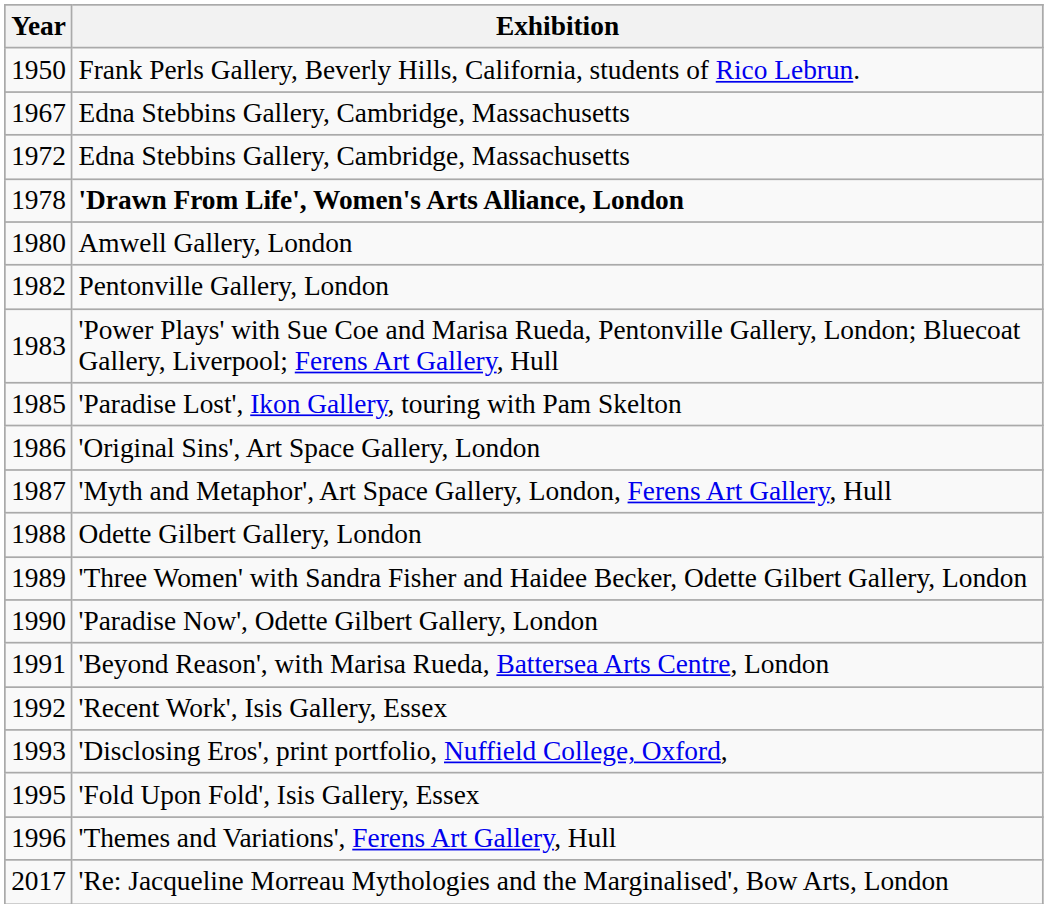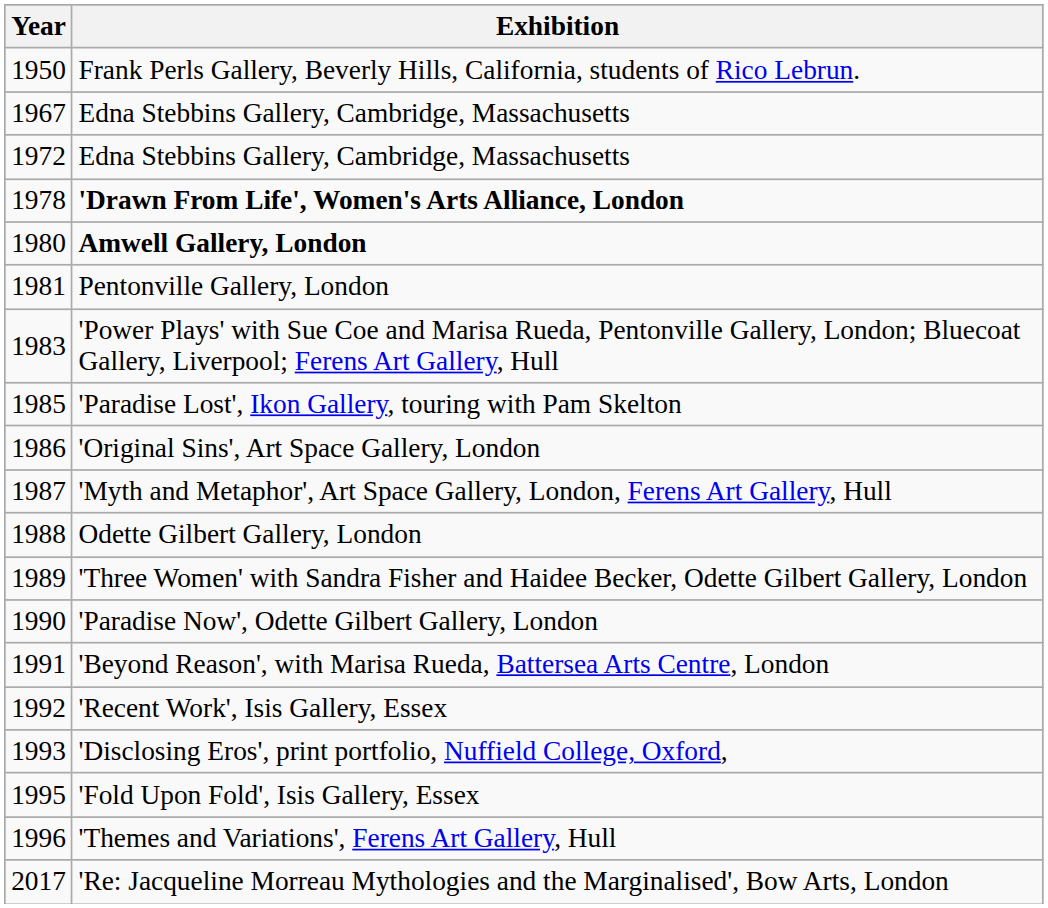(216, 243) normal -> (223, 243) bold
(39, 286) 1982 -> (39, 286) 1981
